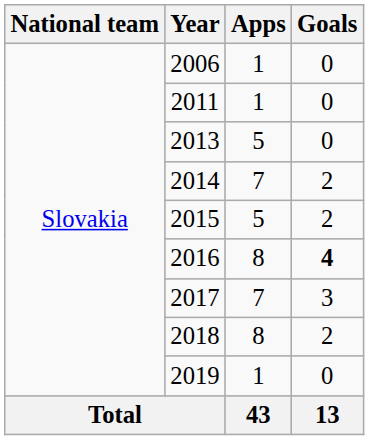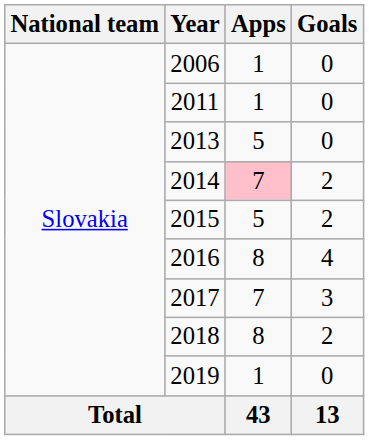(258, 180) no background -> (258, 180) pink background
(327, 258) bold -> (327, 258) normal
